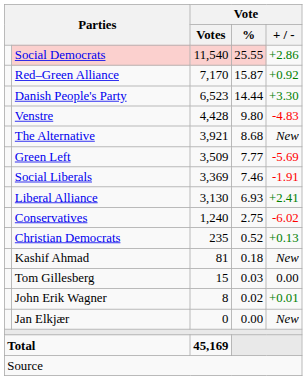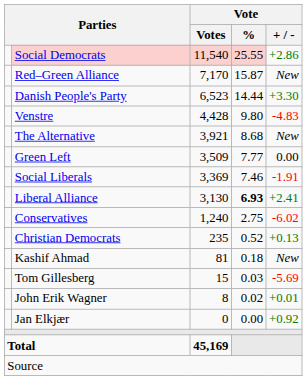(284, 75) +0.92 -> (287, 75) New
(285, 156) -5.69 -> (287, 156) 0.00
(252, 197) normal -> (252, 197) bold
(287, 278) 0.00 -> (285, 278) -5.69
(287, 319) New -> (284, 319) +0.92
